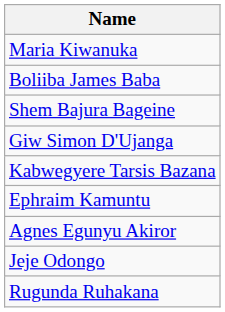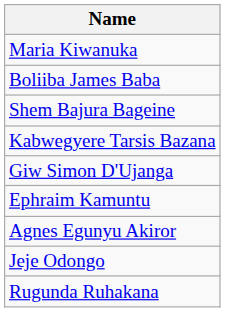(91, 140) Giw Simon D'Ujanga -> (112, 140) Kabwegyere Tarsis Bazana
(112, 170) Kabwegyere Tarsis Bazana -> (91, 170) Giw Simon D'Ujanga
